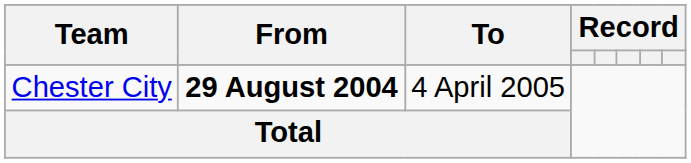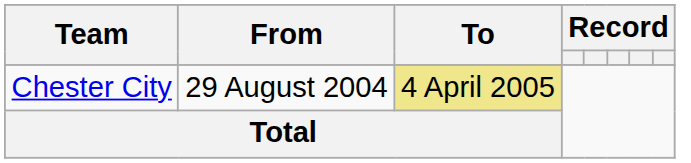(292, 87) bold -> (286, 87) normal
(488, 87) no background -> (478, 87) khaki background
